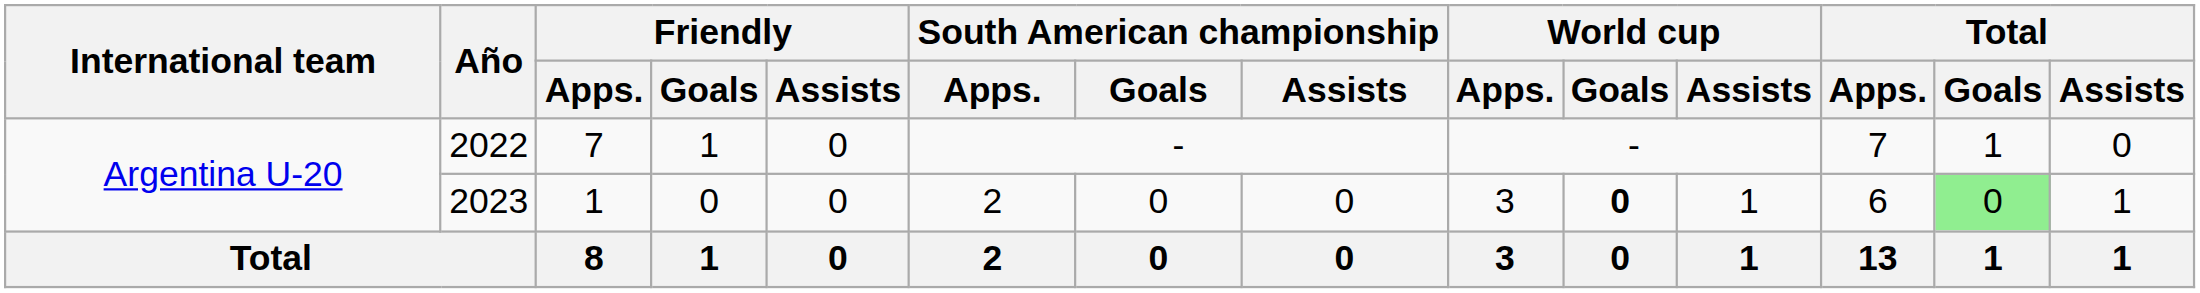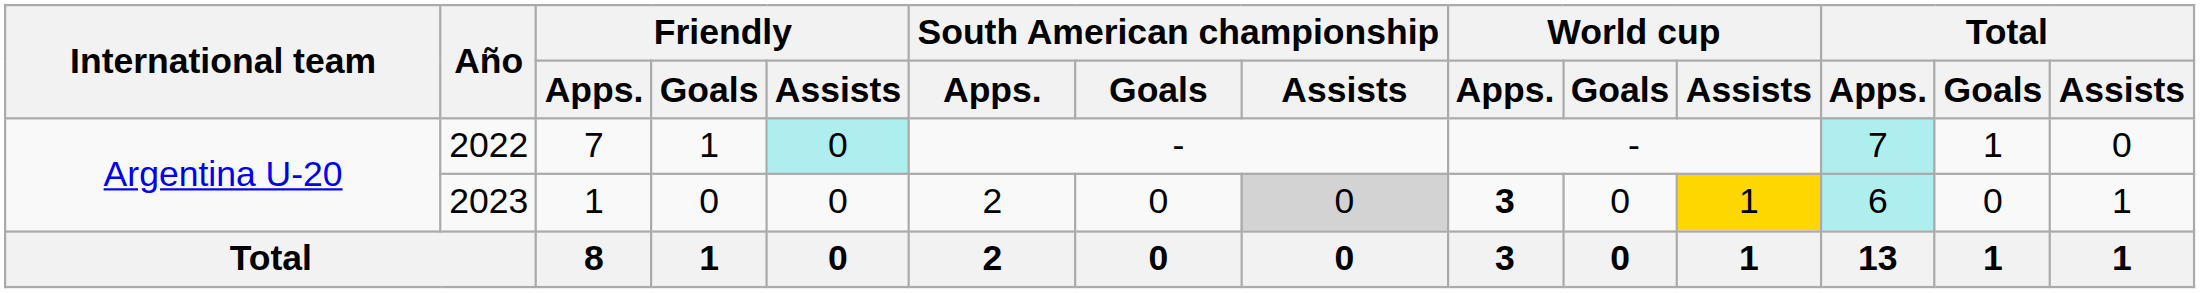(838, 145) no background -> (838, 145) paleturquoise background
(1878, 145) no background -> (1878, 145) paleturquoise background
(1344, 201) no background -> (1344, 201) lightgrey background
(1505, 201) normal -> (1505, 201) bold
(1620, 201) bold -> (1620, 201) normal
(1749, 201) no background -> (1749, 201) gold background
(1878, 201) no background -> (1878, 201) paleturquoise background
(1993, 201) lightgreen background -> (1993, 201) no background
